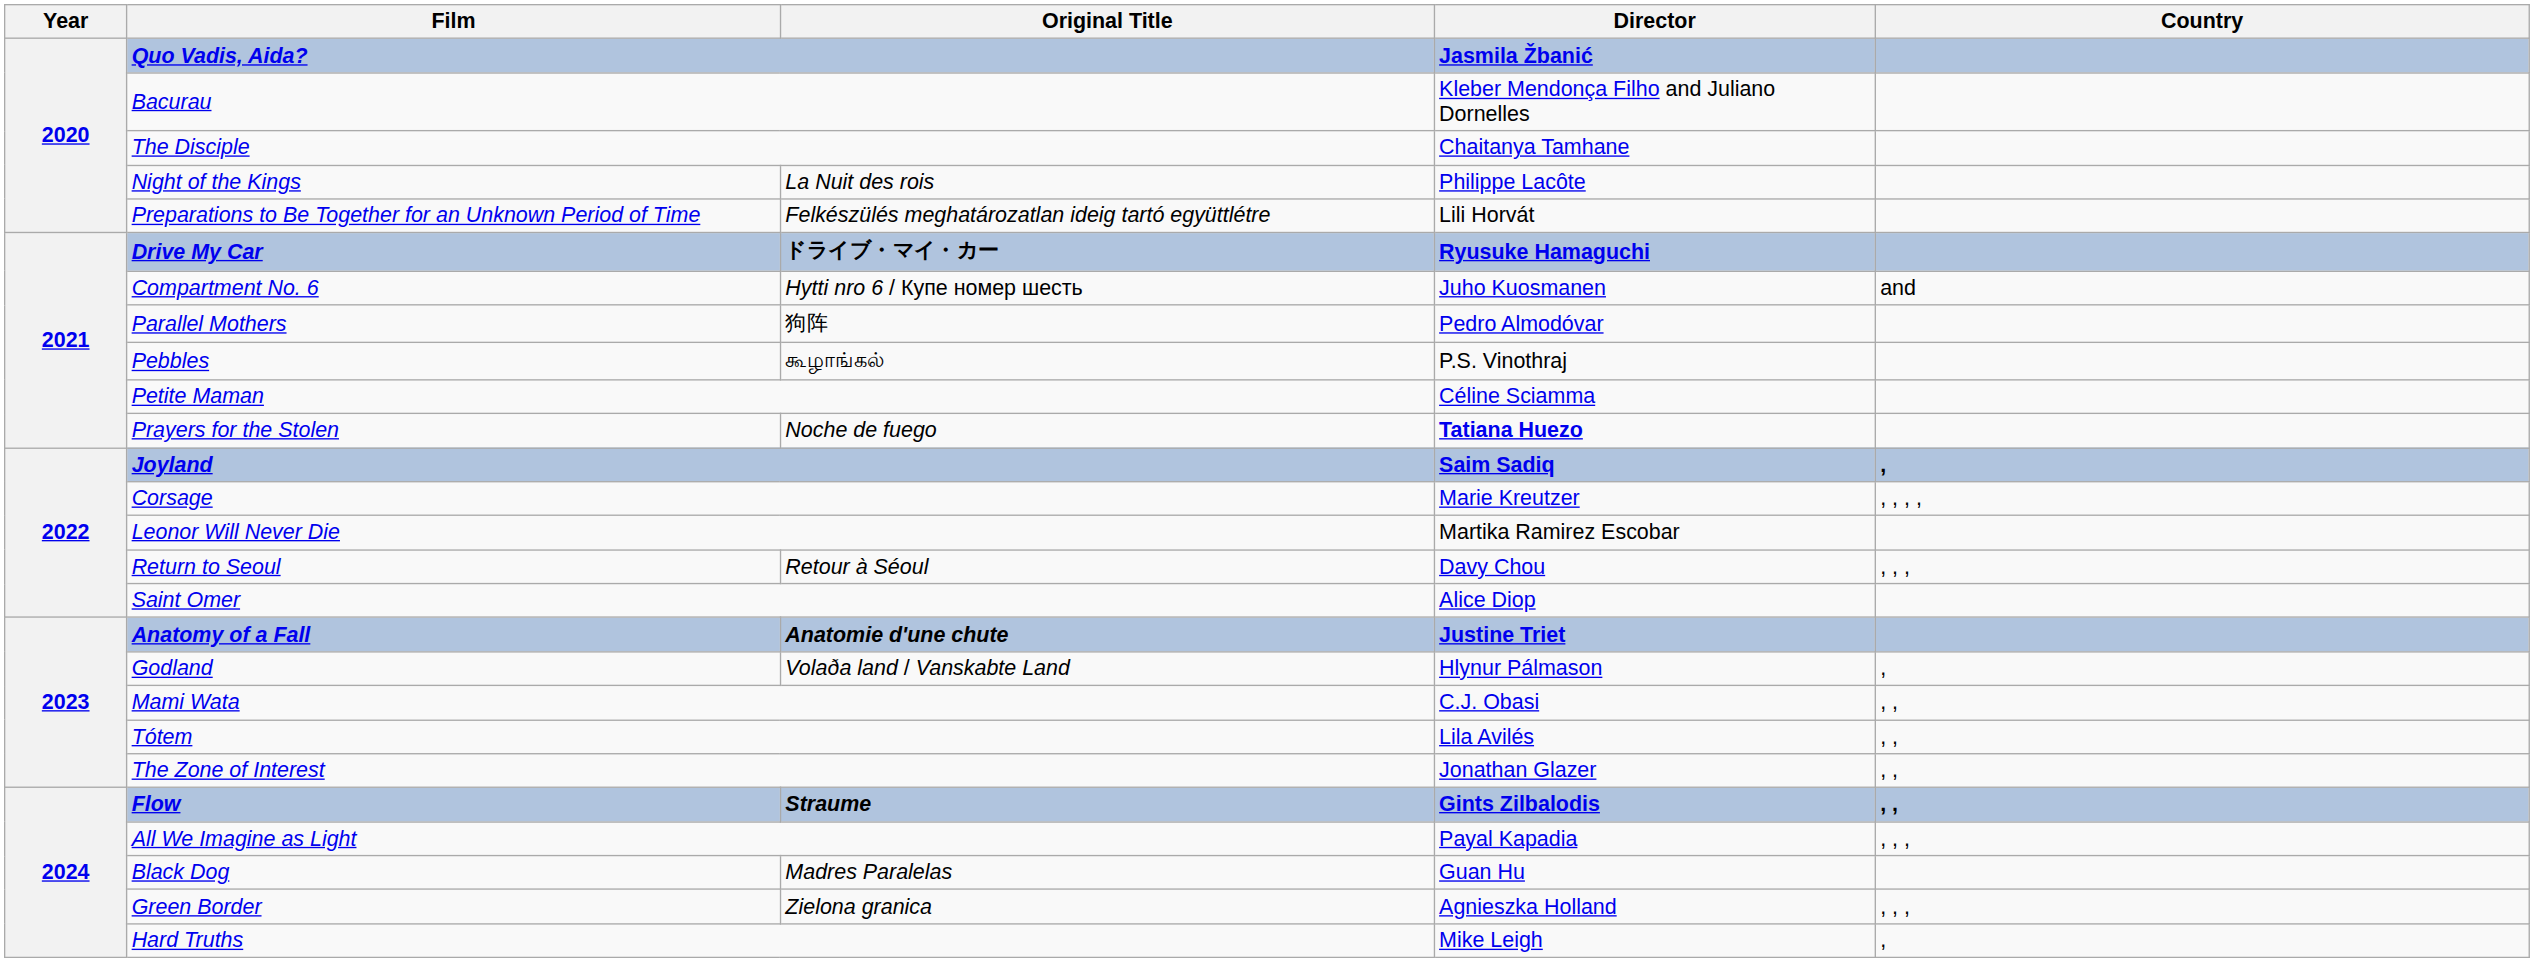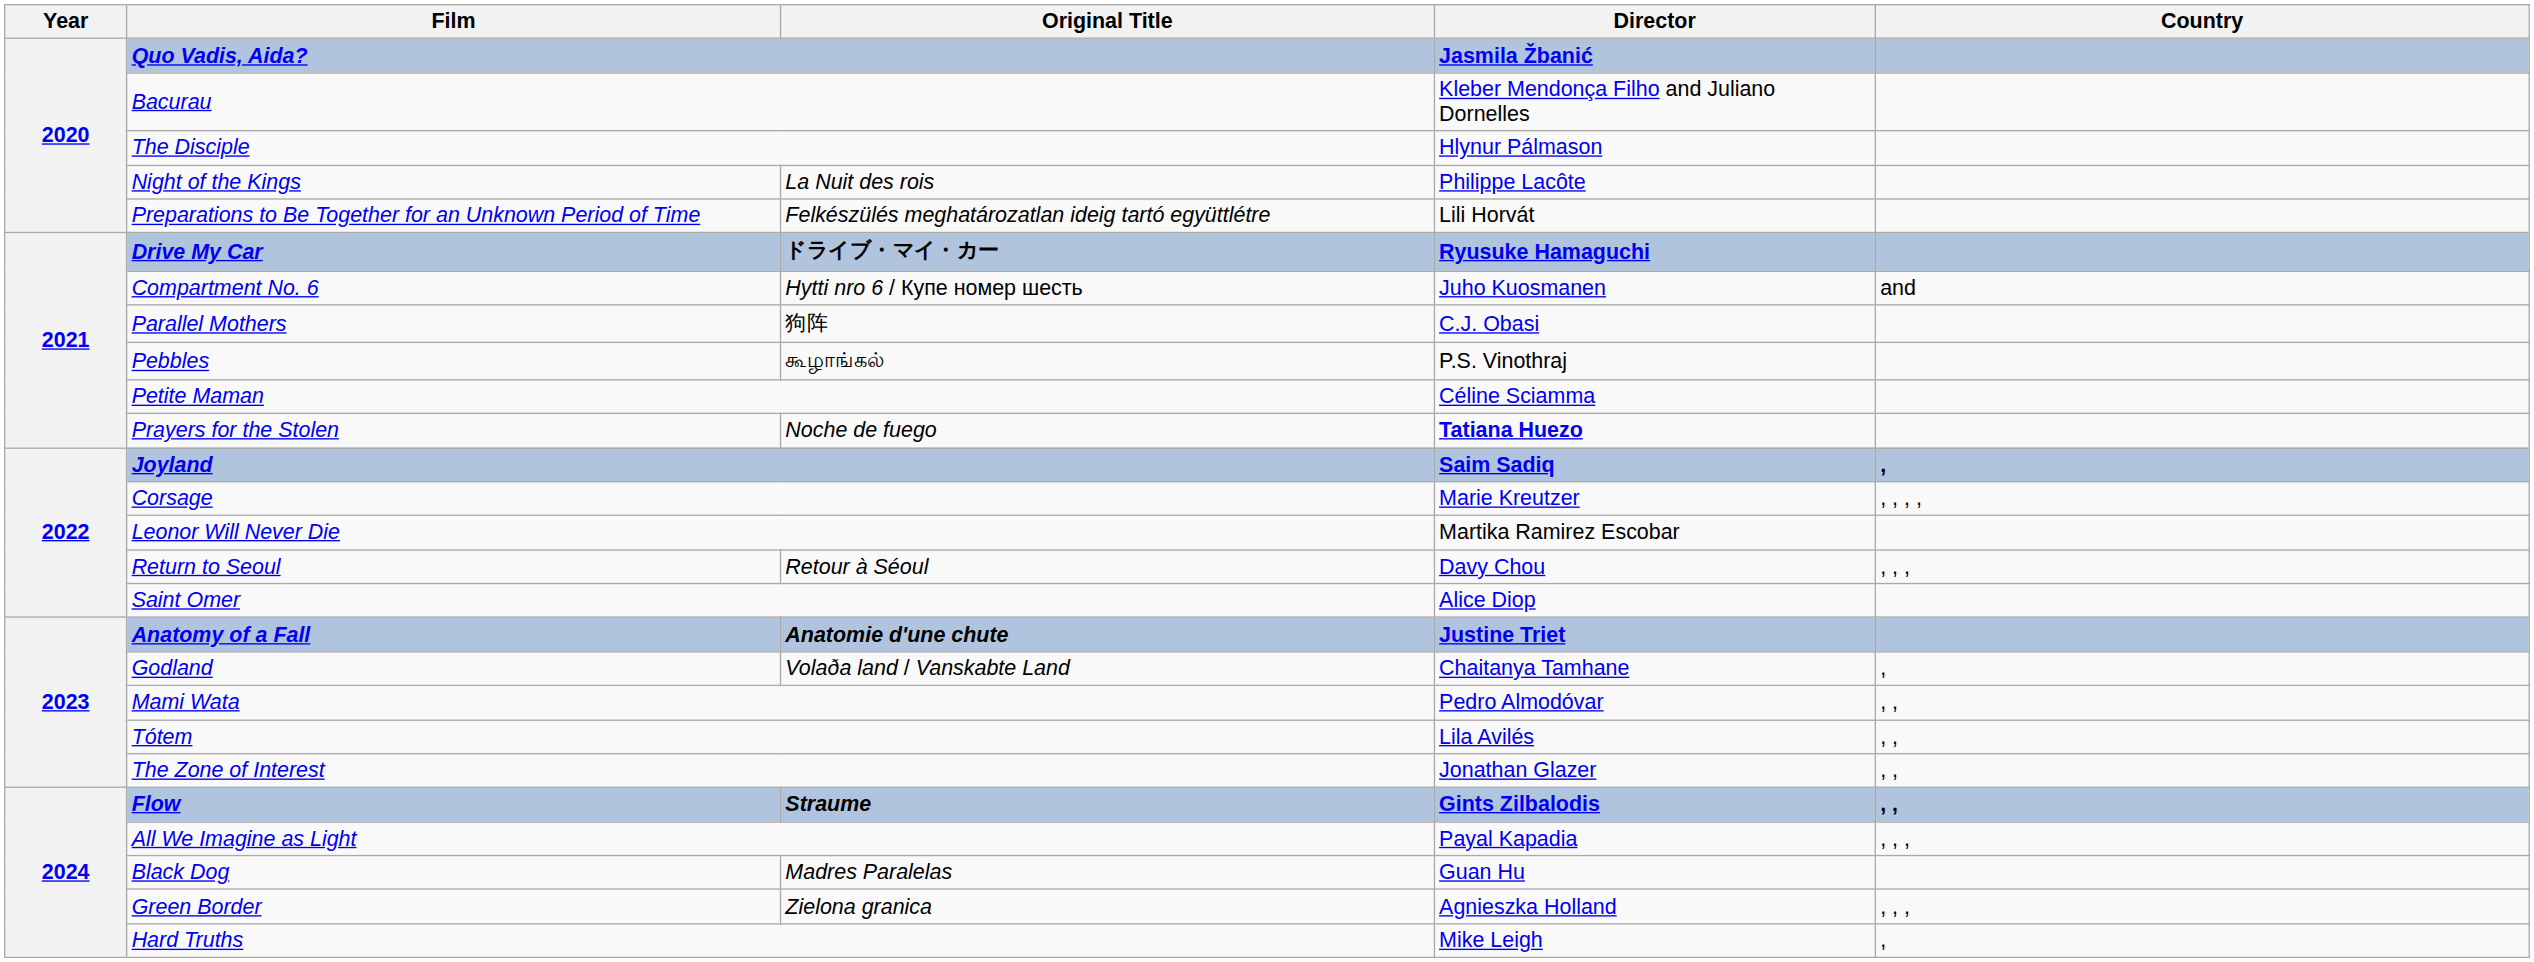(1534, 147) Chaitanya Tamhane -> (1521, 147) Hlynur Pálmason
(1521, 323) Pedro Almodóvar -> (1489, 323) C.J. Obasi
(1521, 668) Hlynur Pálmason -> (1534, 668) Chaitanya Tamhane
(1489, 702) C.J. Obasi -> (1521, 702) Pedro Almodóvar
